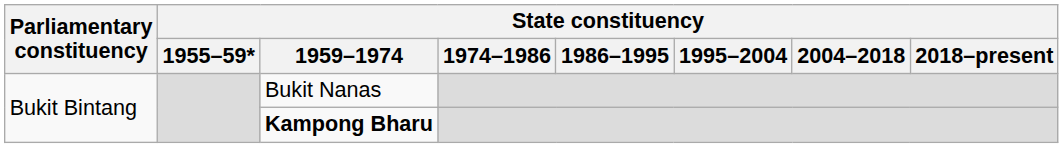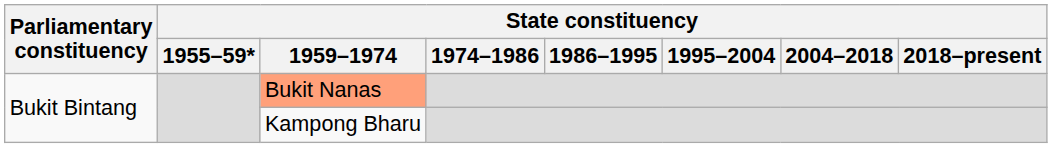(323, 90) no background -> (323, 90) lightsalmon background
(349, 124) bold -> (343, 124) normal
